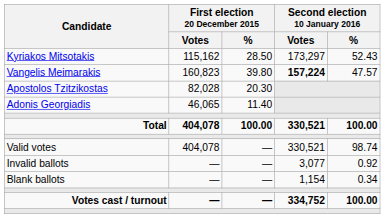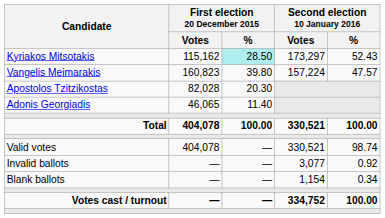(259, 56) no background -> (259, 56) paleturquoise background
(306, 72) bold -> (306, 72) normal
